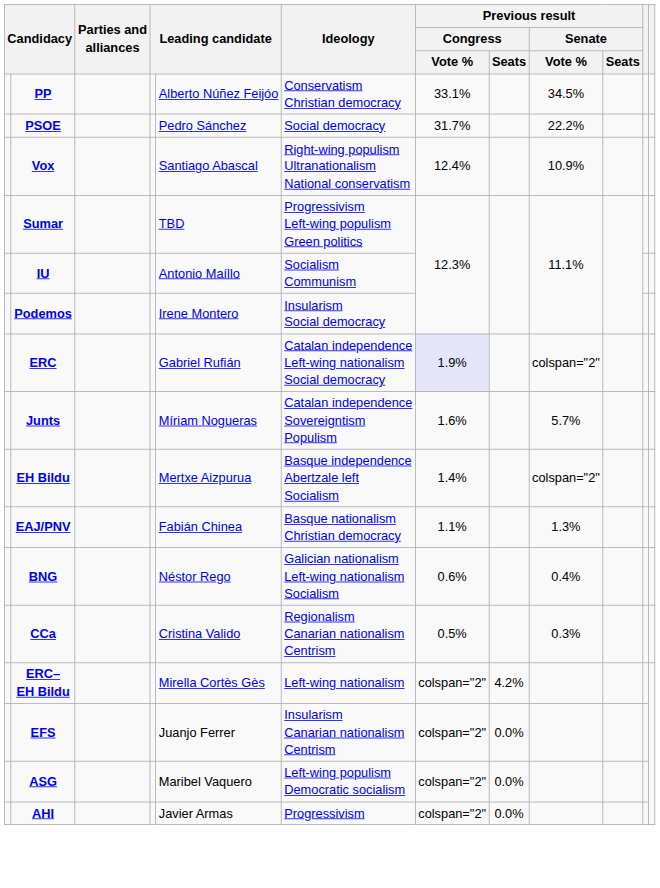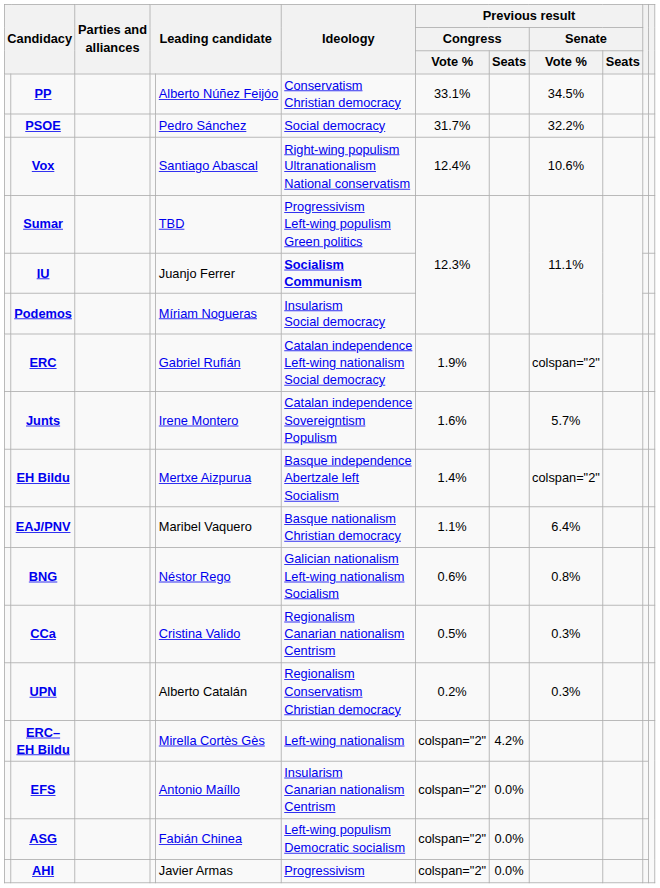(566, 126) 22.2% -> (566, 126) 32.2%
(566, 166) 10.9% -> (566, 166) 10.6%
(199, 273) Antonio Maíllo -> (197, 273) Juanjo Ferrer
(320, 273) normal -> (323, 273) bold
(199, 313) Irene Montero -> (208, 313) Míriam Nogueras
(452, 363) lavender background -> (452, 363) no background
(208, 420) Míriam Nogueras -> (199, 420) Irene Montero
(200, 527) Fabián Chinea -> (205, 527) Maribel Vaquero
(566, 527) 1.3% -> (566, 527) 6.4%
(566, 576) 0.4% -> (566, 576) 0.8%
+ row: (43, 692)
(197, 732) Juanjo Ferrer -> (199, 790) Antonio Maíllo
(205, 781) Maribel Vaquero -> (200, 839) Fabián Chinea
